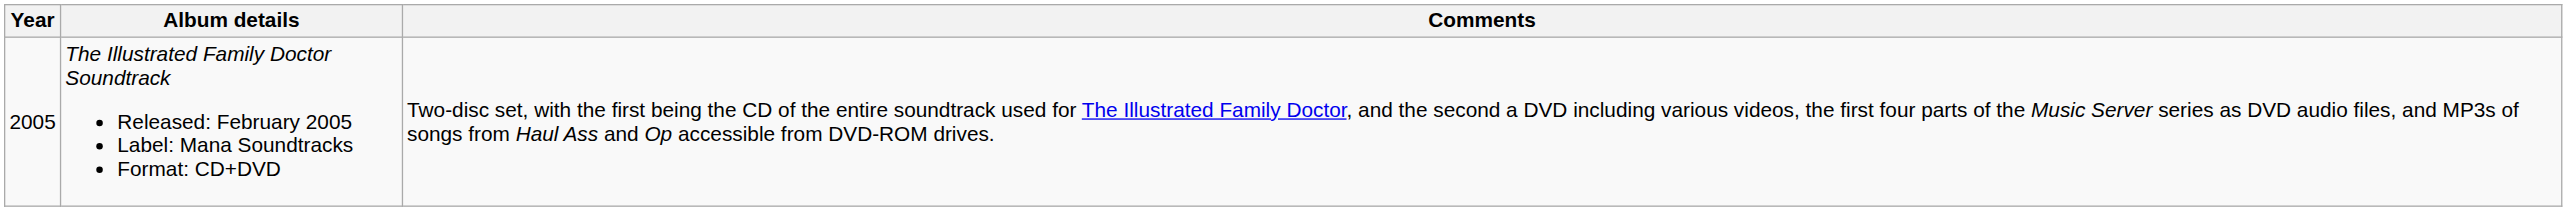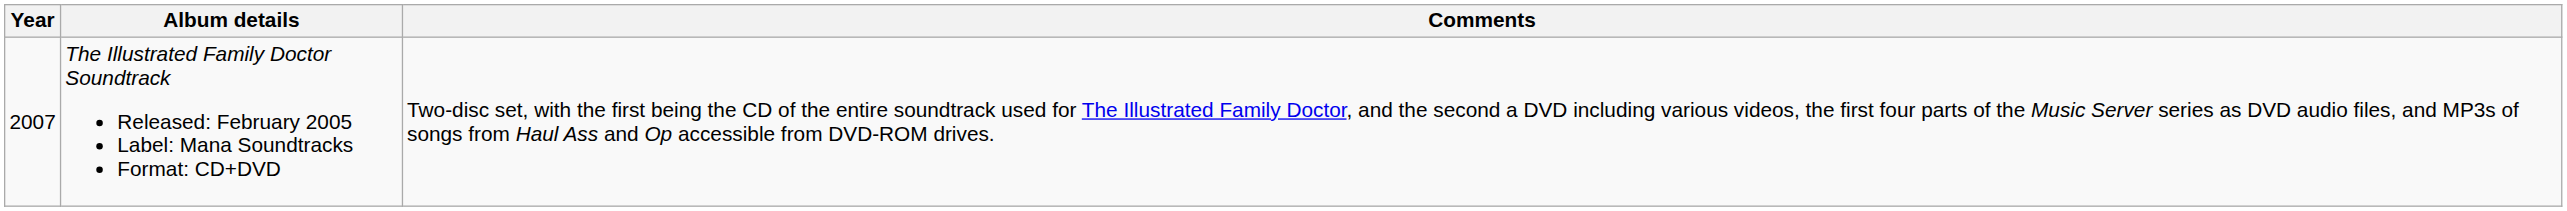(33, 121) 2005 -> (33, 121) 2007
